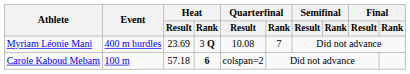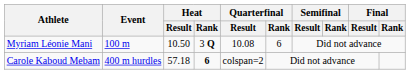(133, 44) 400 m hurdles -> (117, 44) 100 m
(179, 44) 23.69 -> (179, 44) 10.50
(279, 44) 7 -> (279, 44) 6
(117, 61) 100 m -> (133, 61) 400 m hurdles
